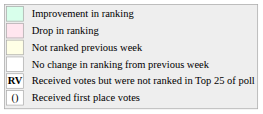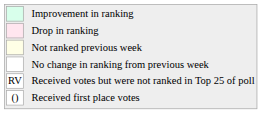(15, 81) bold -> (15, 81) normal
